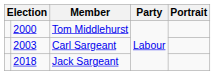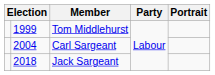(25, 29) 2000 -> (25, 29) 1999
(25, 45) 2003 -> (25, 45) 2004
